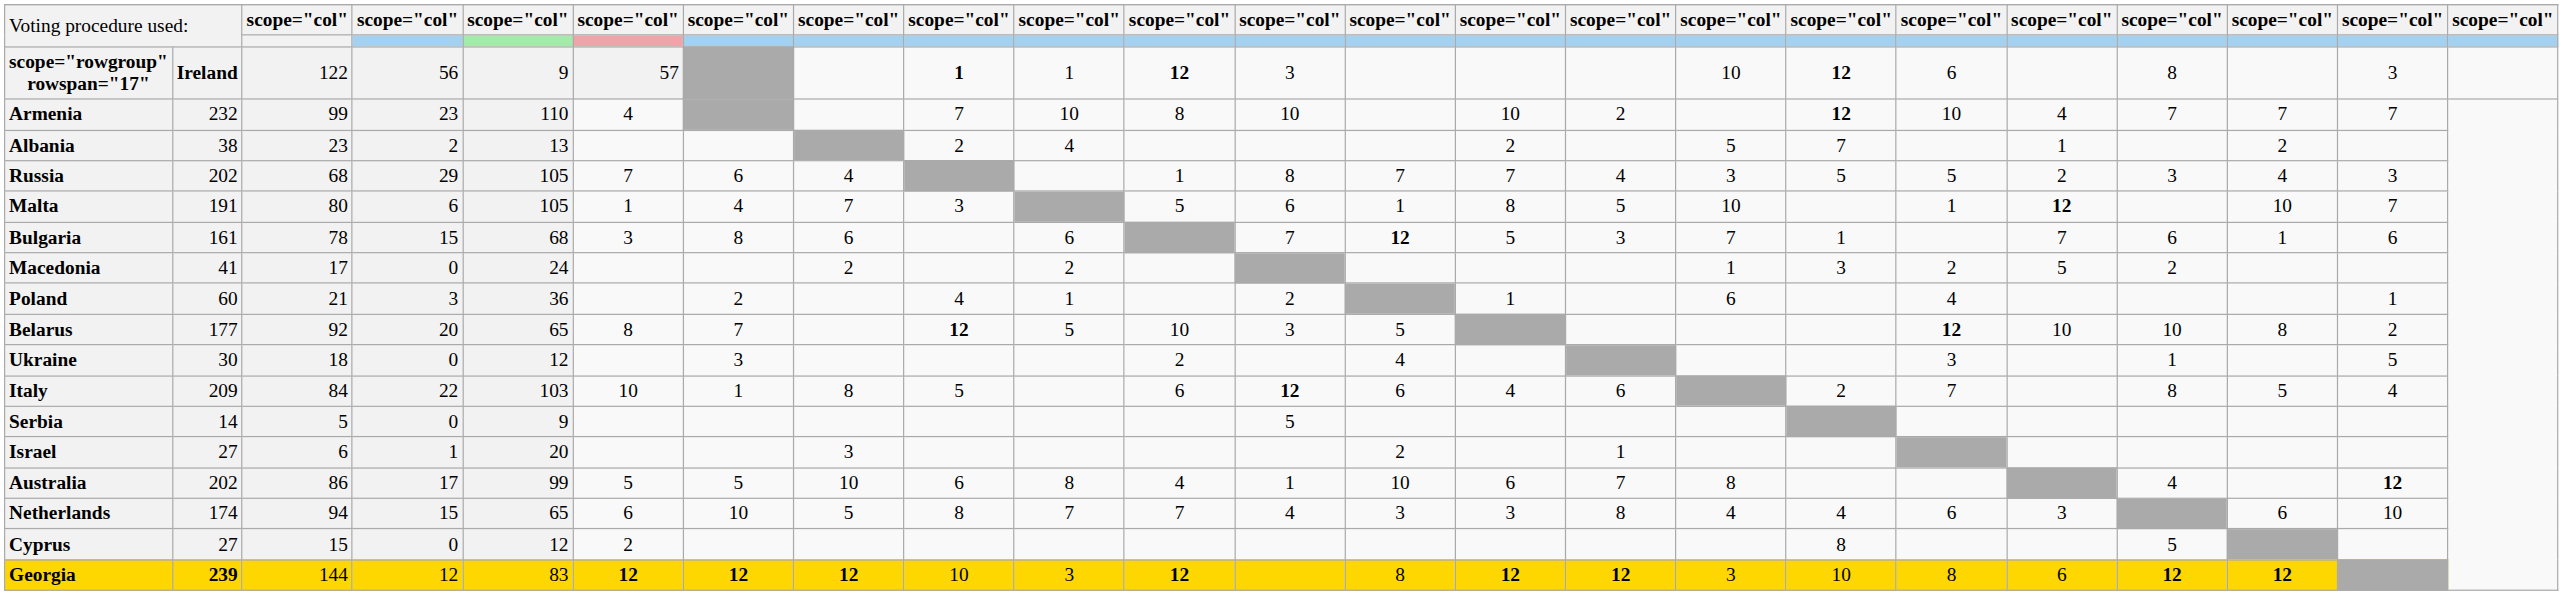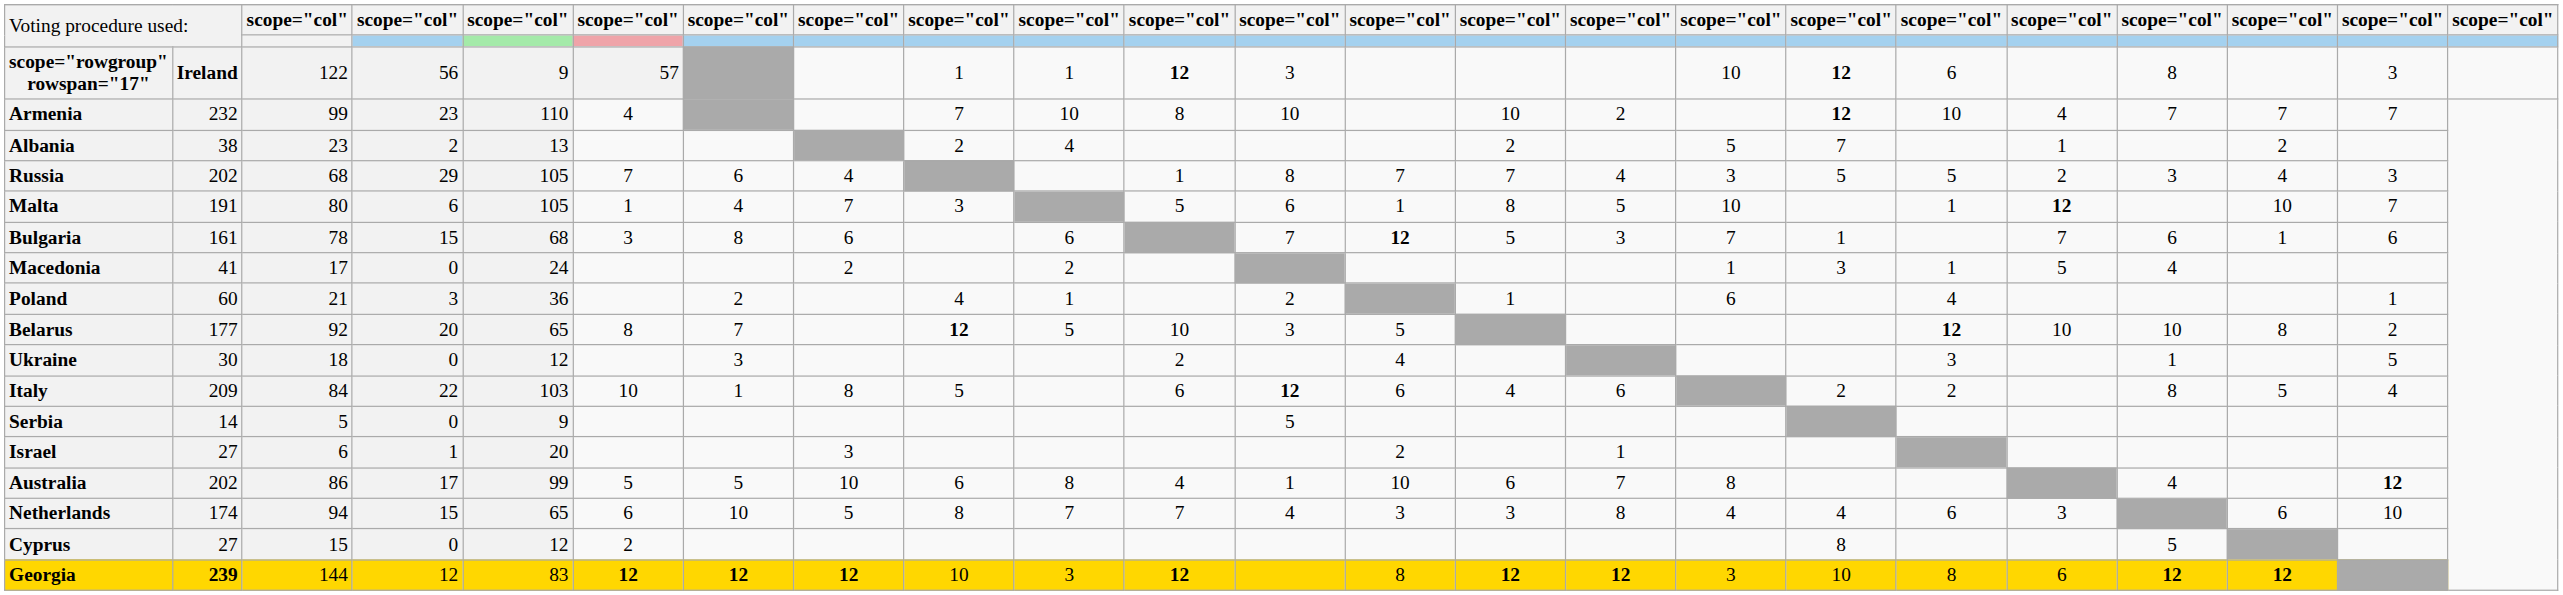(959, 72) bold -> (959, 72) normal
(1951, 267) 2 -> (1951, 267) 1
(2172, 267) 2 -> (2172, 267) 4
(1951, 390) 7 -> (1951, 390) 2
